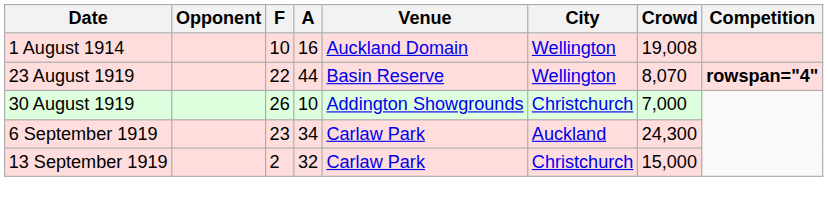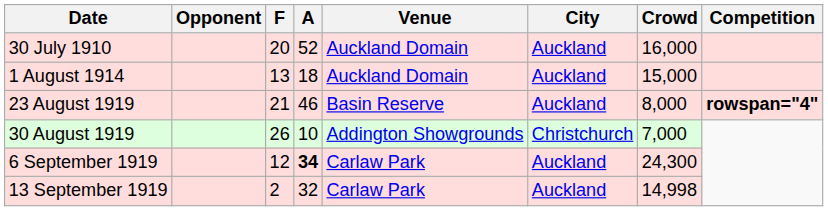+ row: (60, 47)
(280, 47) 10 -> (280, 76) 13
(308, 47) 16 -> (308, 76) 18
(574, 47) Wellington -> (569, 76) Auckland
(669, 47) 19,008 -> (669, 76) 15,000
(280, 76) 22 -> (280, 104) 21
(308, 76) 44 -> (308, 104) 46
(574, 76) Wellington -> (569, 104) Auckland
(664, 76) 8,070 -> (664, 104) 8,000
(280, 133) 23 -> (280, 162) 12
(308, 133) normal -> (308, 162) bold
(583, 162) Christchurch -> (569, 190) Auckland
(669, 162) 15,000 -> (669, 190) 14,998
